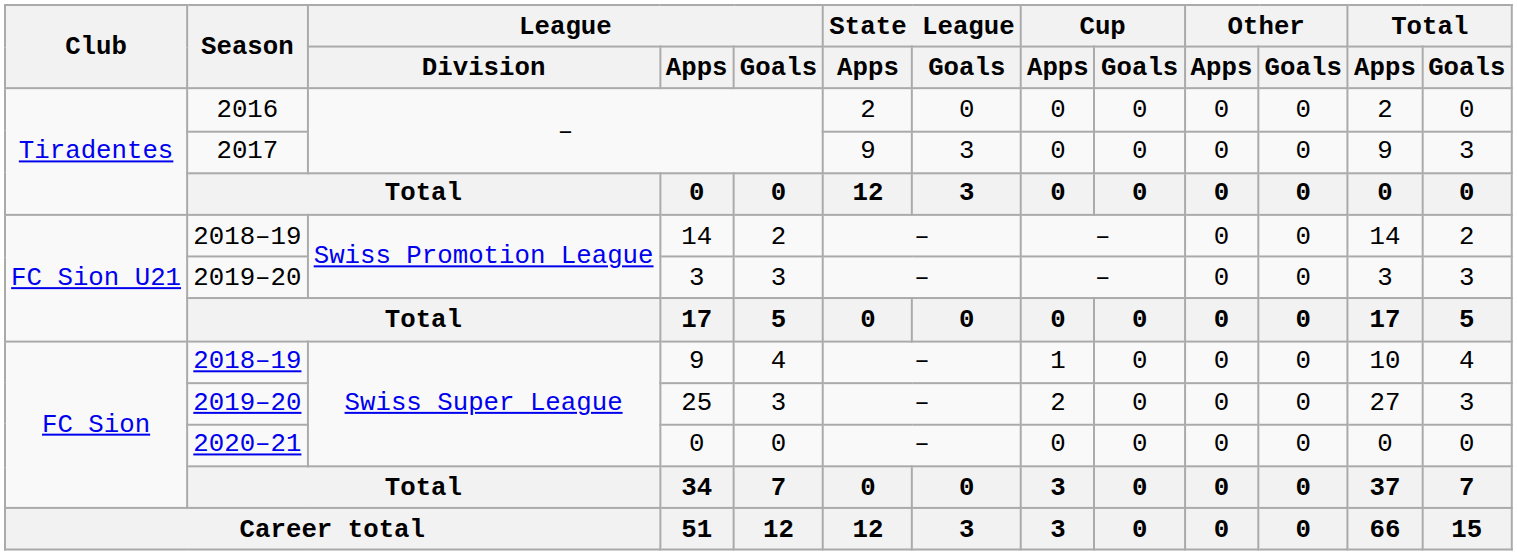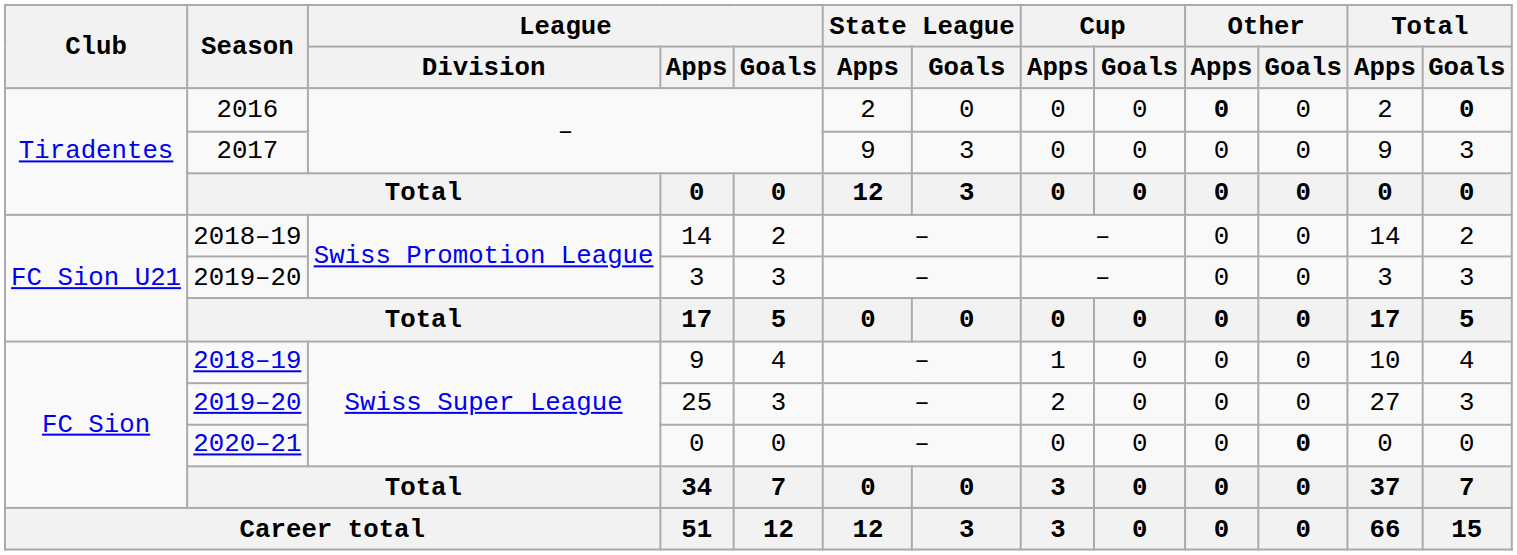(1221, 110) normal -> (1221, 110) bold
(1467, 110) normal -> (1467, 110) bold
(1303, 445) normal -> (1303, 445) bold
